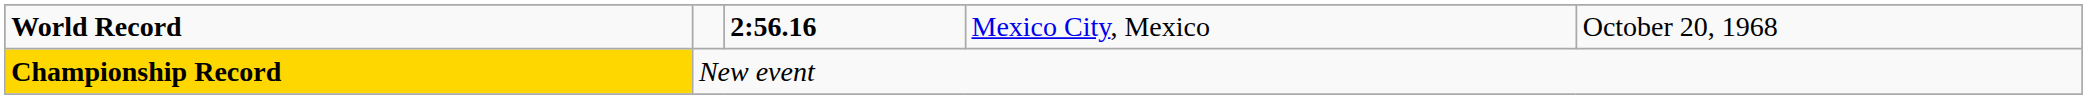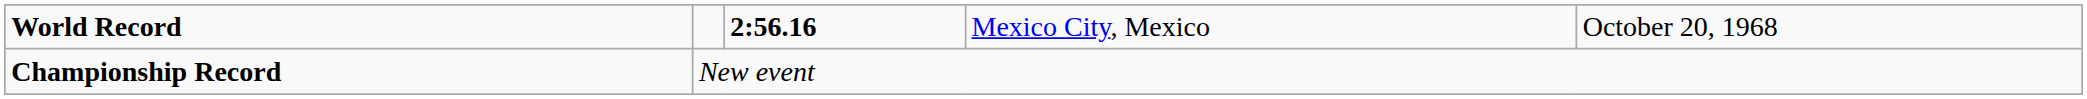(146, 71) gold background -> (146, 71) no background
